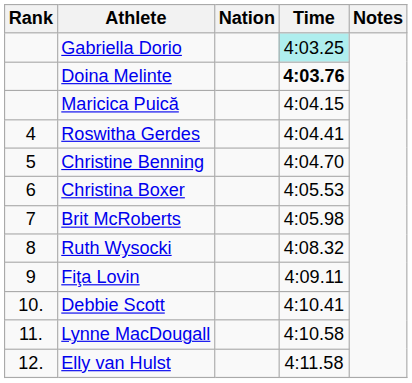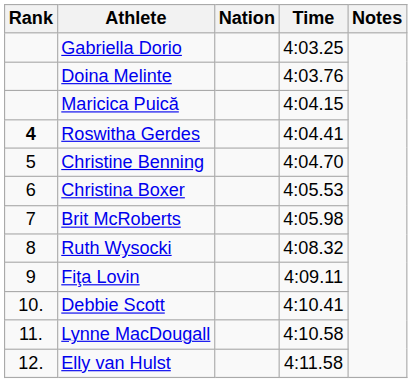(314, 47) paleturquoise background -> (313, 47) no background
(314, 76) bold -> (313, 76) normal
(31, 133) normal -> (31, 133) bold
